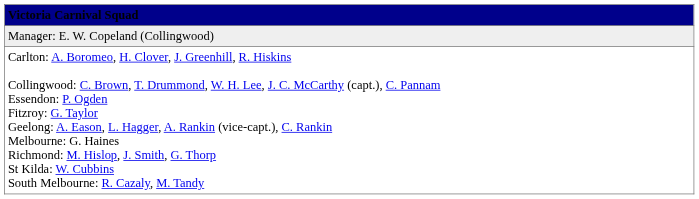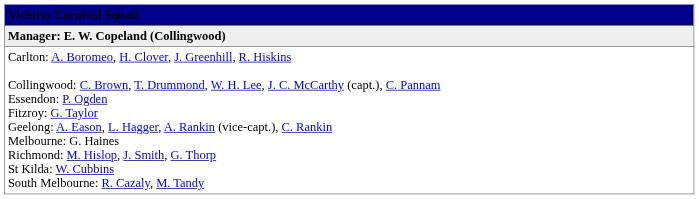(111, 36) normal -> (117, 36) bold
